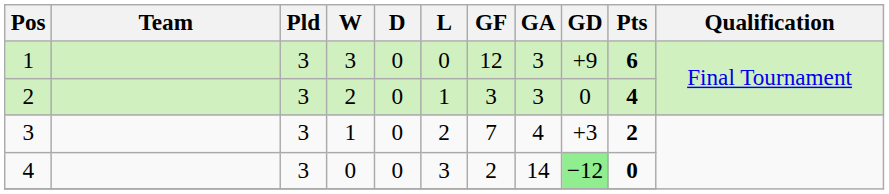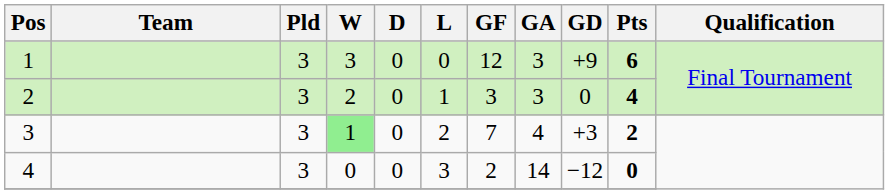(350, 133) no background -> (350, 133) lightgreen background
(585, 170) lightgreen background -> (585, 170) no background
